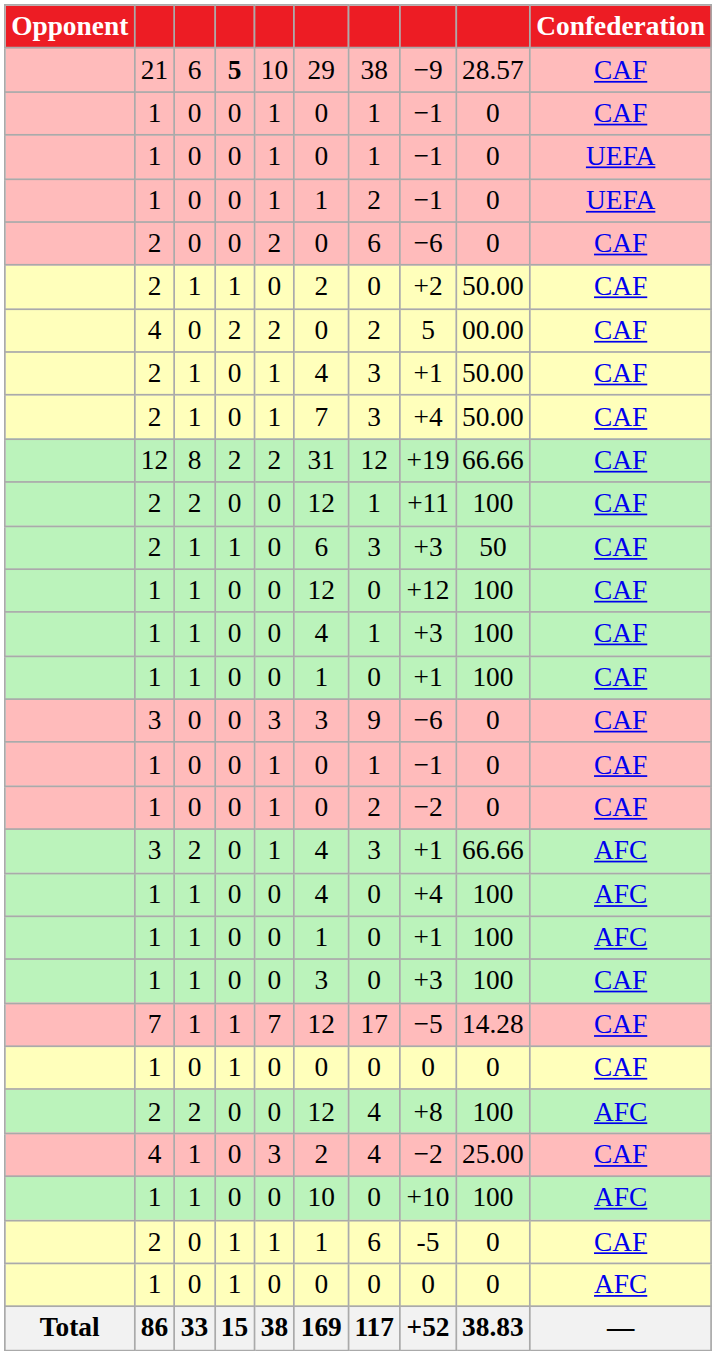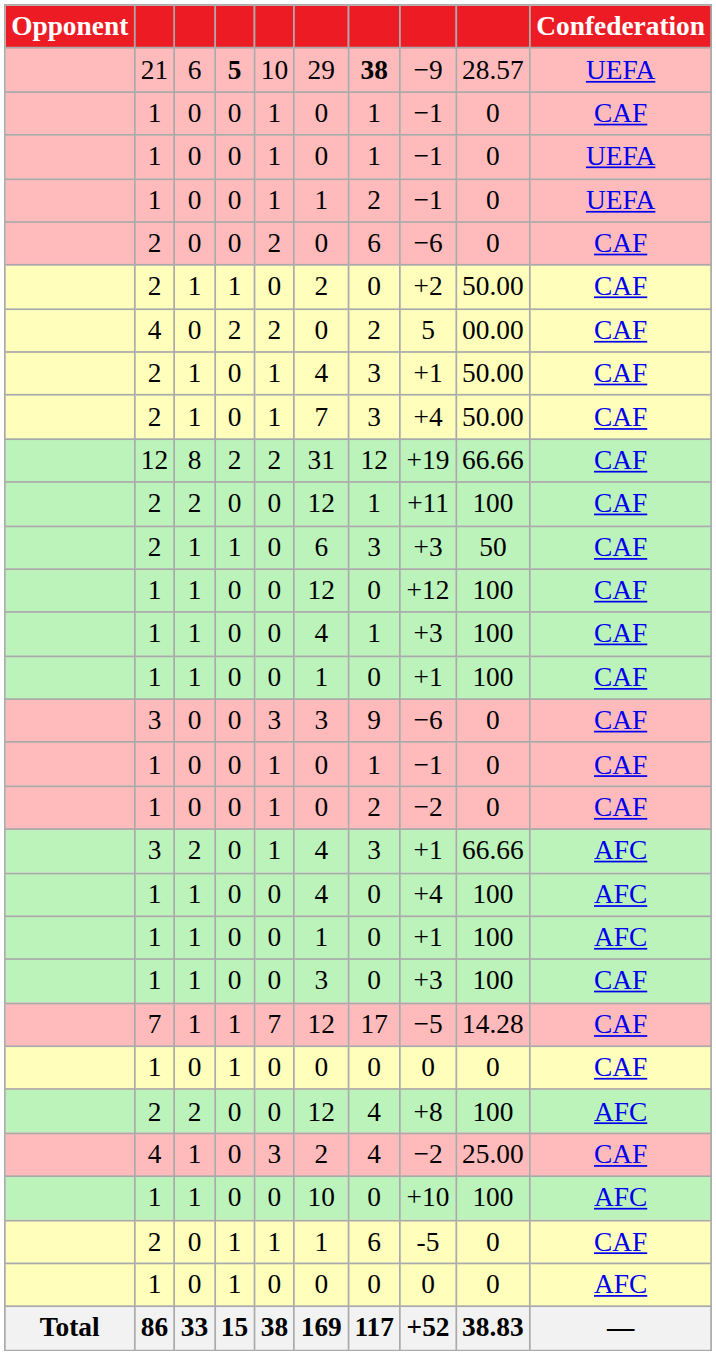(374, 69) normal -> (374, 69) bold
(621, 69) CAF -> (621, 69) UEFA
